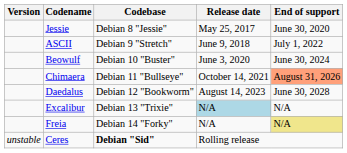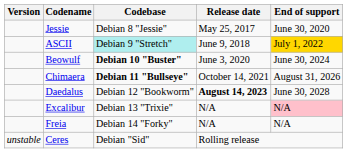(134, 44) no background -> (134, 44) paleturquoise background
(298, 44) no background -> (298, 44) gold background
(135, 60) normal -> (139, 60) bold
(140, 76) normal -> (142, 76) bold
(307, 76) lightsalmon background -> (307, 76) no background
(232, 92) normal -> (233, 92) bold
(207, 108) lightblue background -> (207, 108) no background
(282, 108) no background -> (282, 108) pink background
(282, 124) khaki background -> (282, 124) no background
(125, 140) bold -> (123, 140) normal
